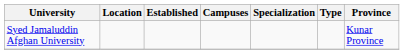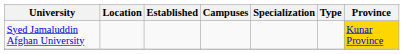(365, 35) no background -> (365, 35) gold background
